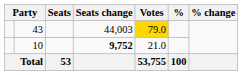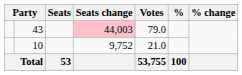(118, 29) no background -> (118, 29) pink background
(157, 29) gold background -> (157, 29) no background
(121, 45) bold -> (121, 45) normal
